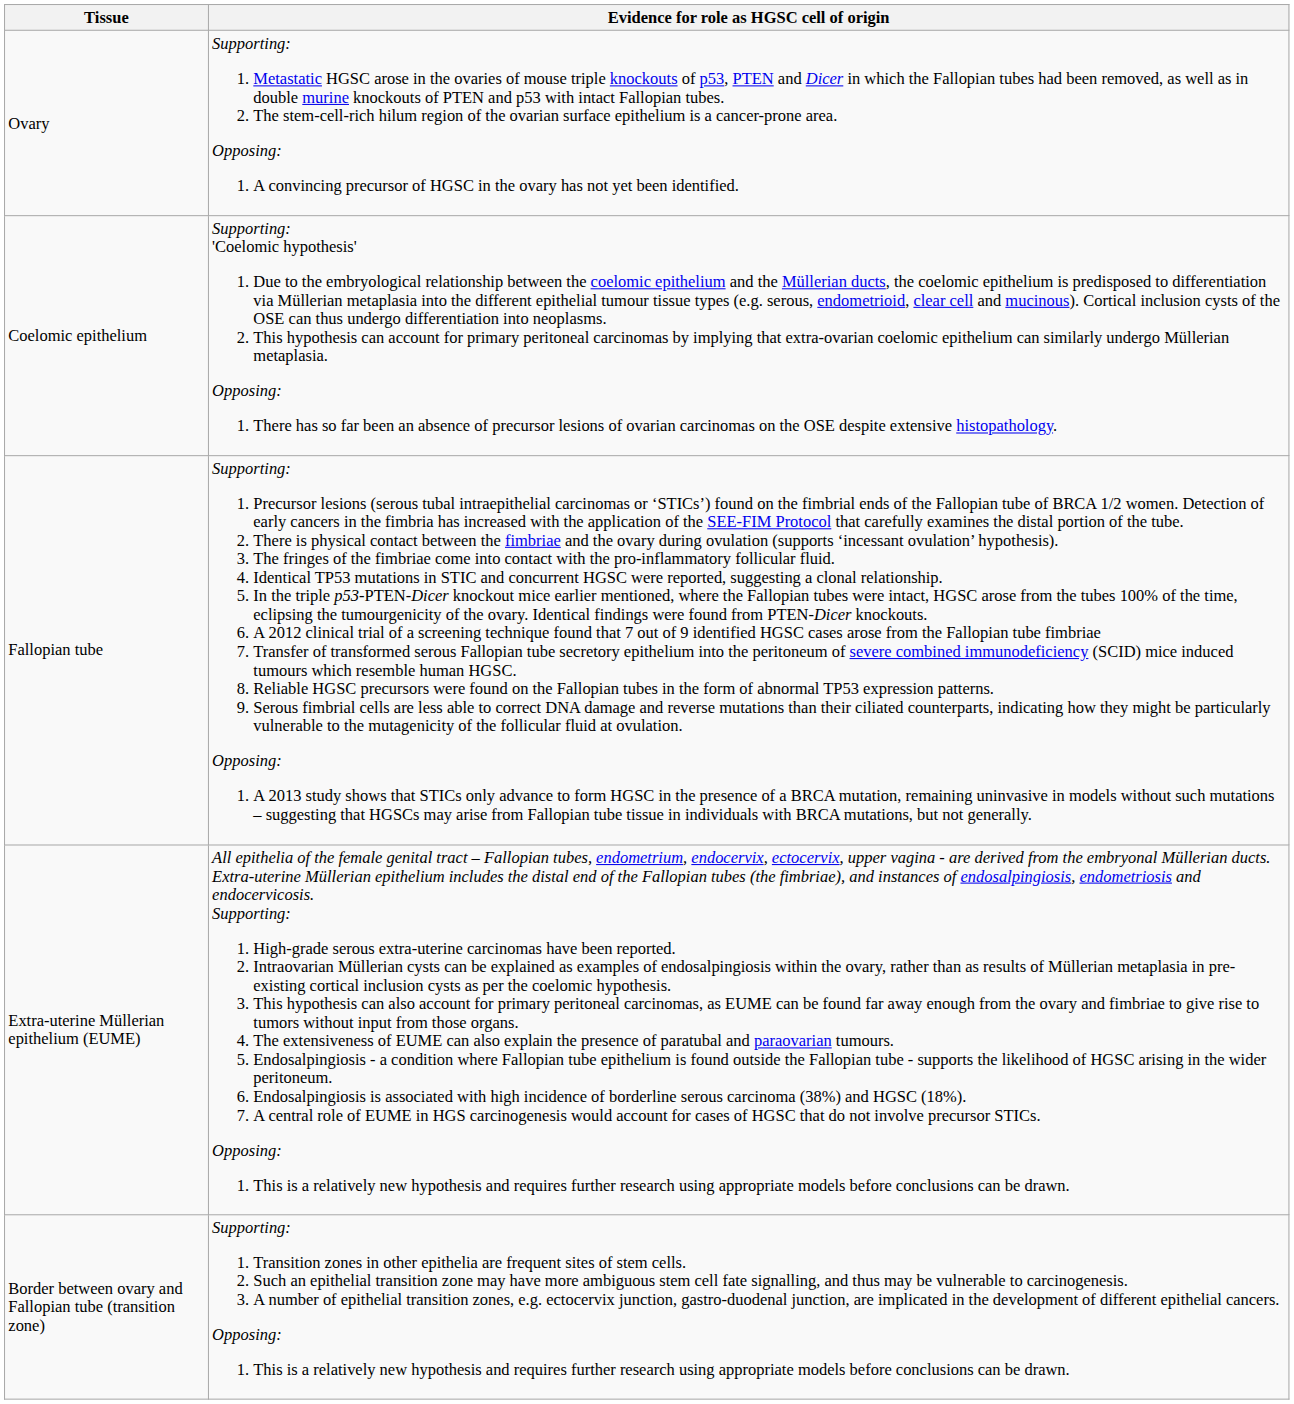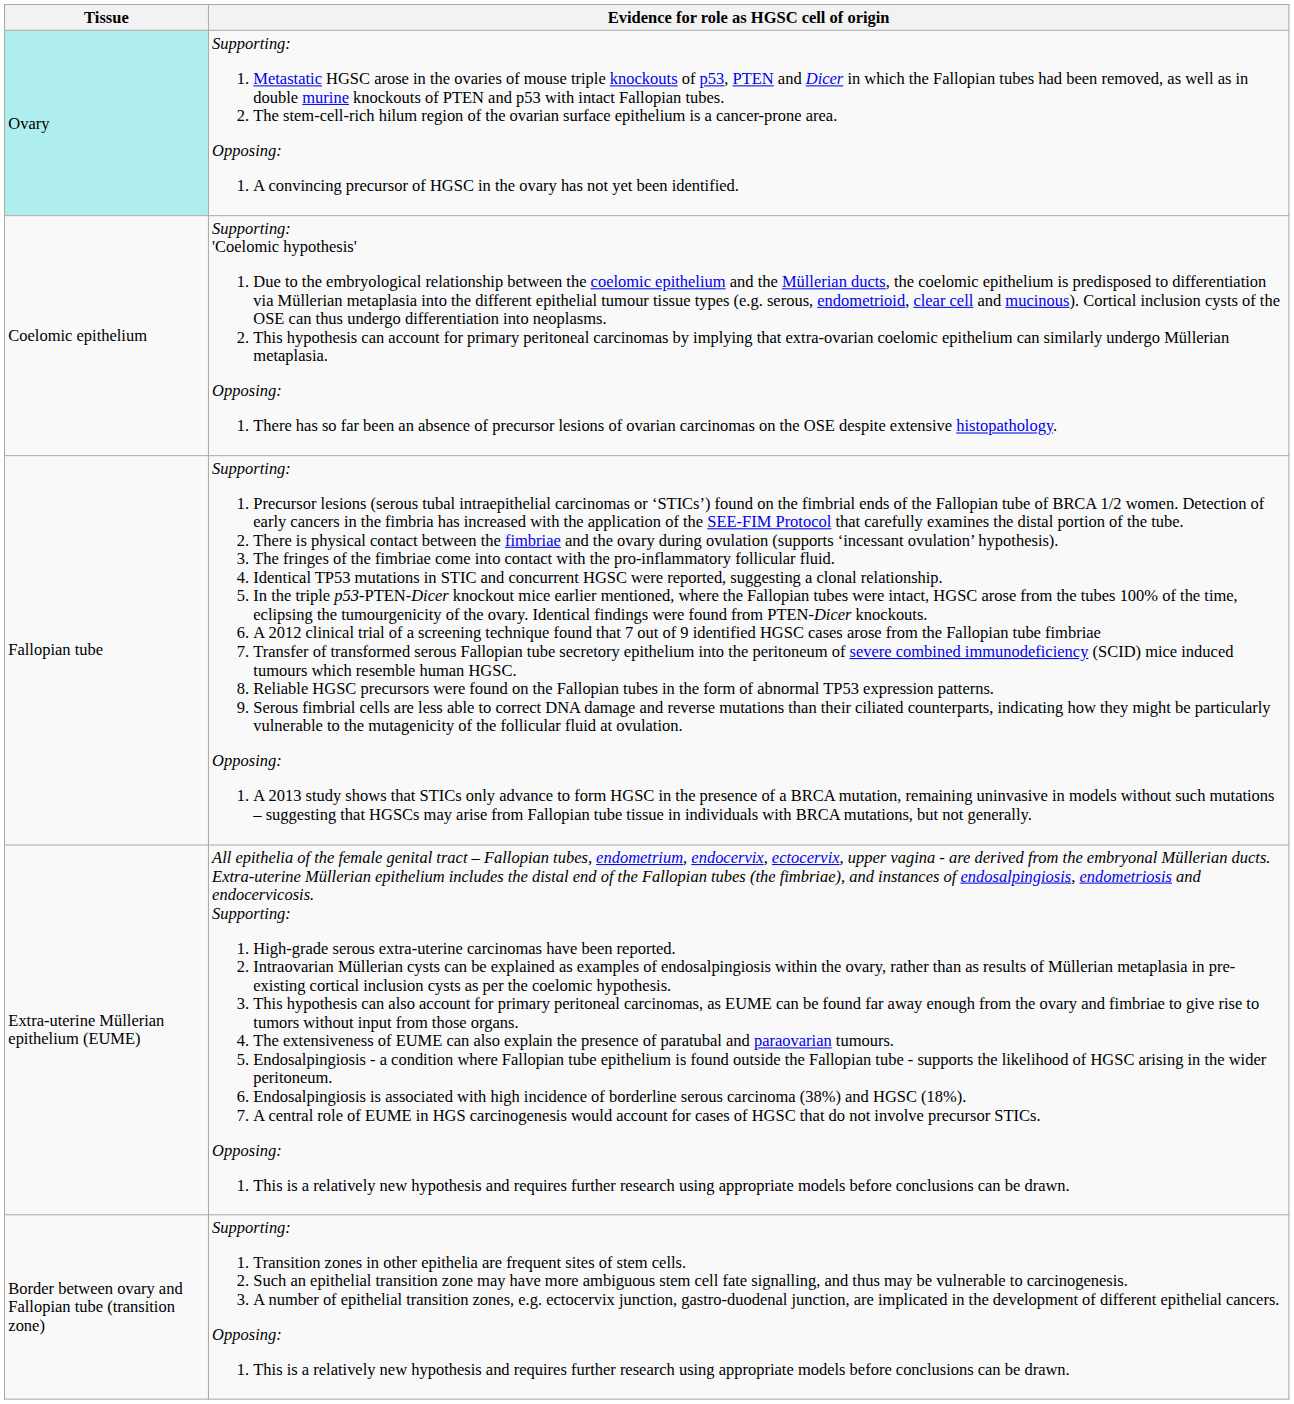(29, 123) no background -> (29, 123) paleturquoise background
